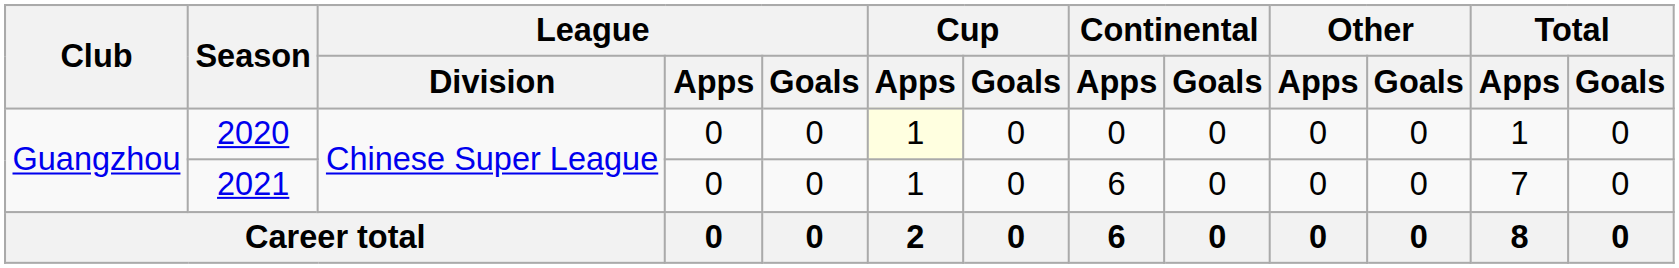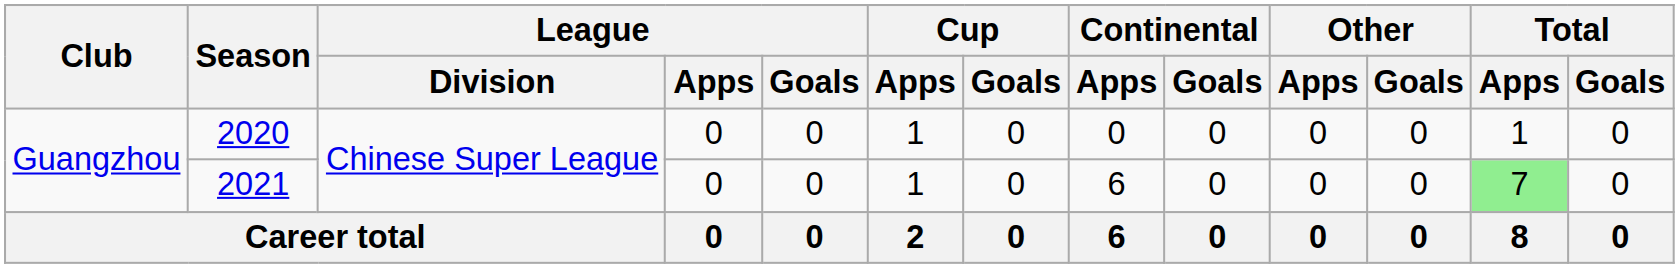(915, 133) lightyellow background -> (915, 133) no background
(1519, 184) no background -> (1519, 184) lightgreen background
